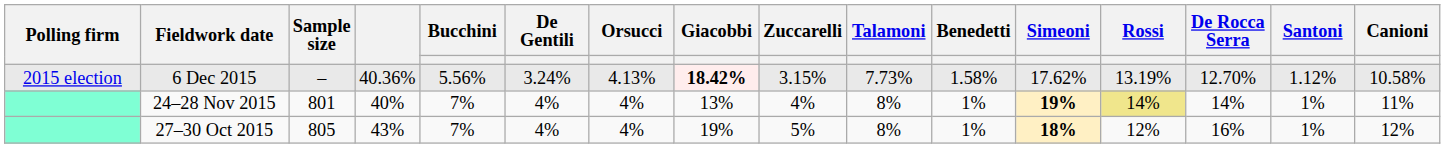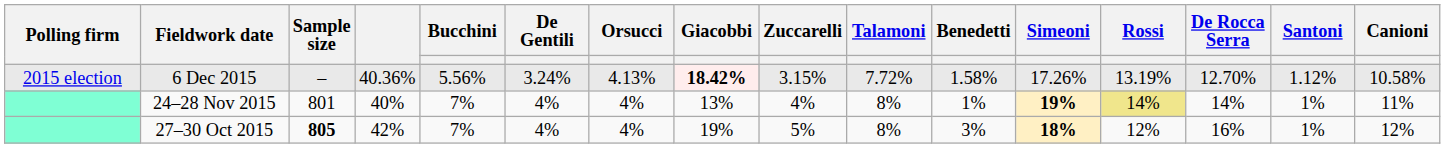(889, 78) 7.73% -> (889, 78) 7.72%
(1058, 78) 17.62% -> (1058, 78) 17.26%
(322, 130) normal -> (322, 130) bold
(387, 130) 43% -> (387, 130) 42%
(974, 130) 1% -> (974, 130) 3%
